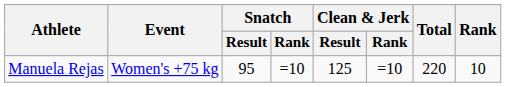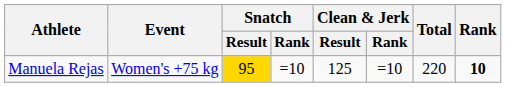(246, 69) no background -> (246, 69) gold background
(478, 69) normal -> (478, 69) bold
